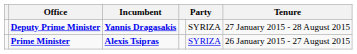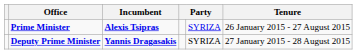rows swapped: (40, 42) <-> (56, 27)
